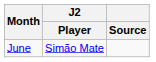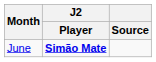(75, 48) normal -> (76, 48) bold
